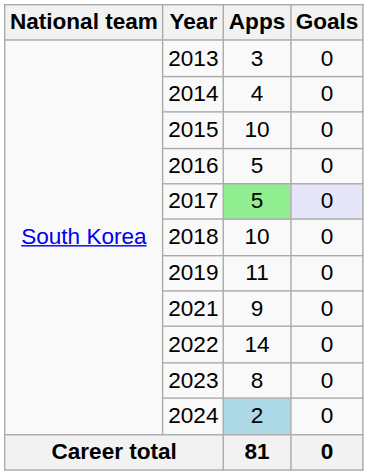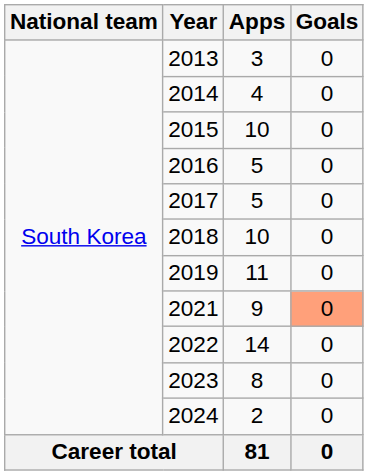(257, 201) lightgreen background -> (257, 201) no background
(327, 201) lavender background -> (327, 201) no background
(327, 308) no background -> (327, 308) lightsalmon background
(257, 415) lightblue background -> (257, 415) no background
